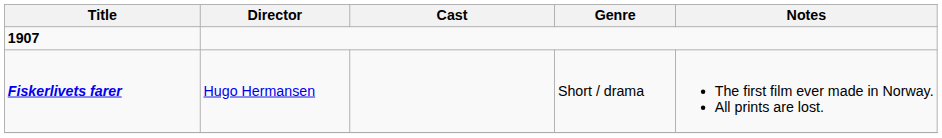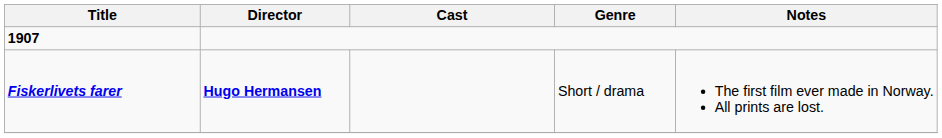(259, 91) normal -> (262, 91) bold
